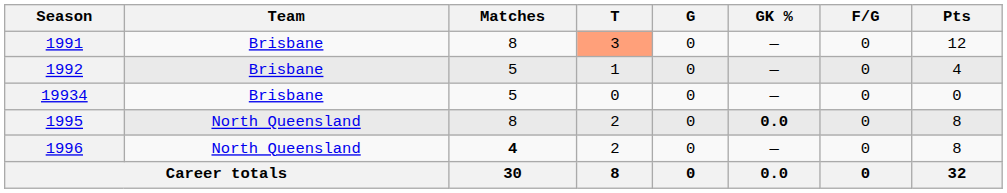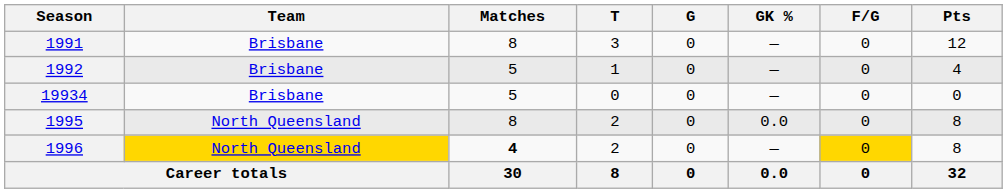(615, 44) lightsalmon background -> (615, 44) no background
(774, 122) bold -> (774, 122) normal
(286, 148) no background -> (286, 148) gold background
(865, 148) no background -> (865, 148) gold background
